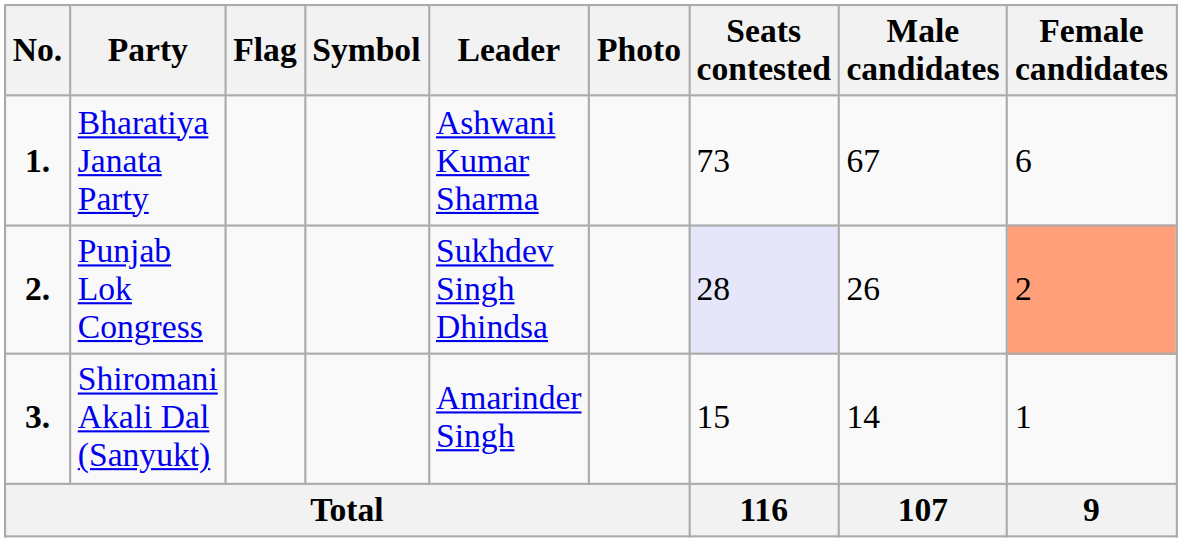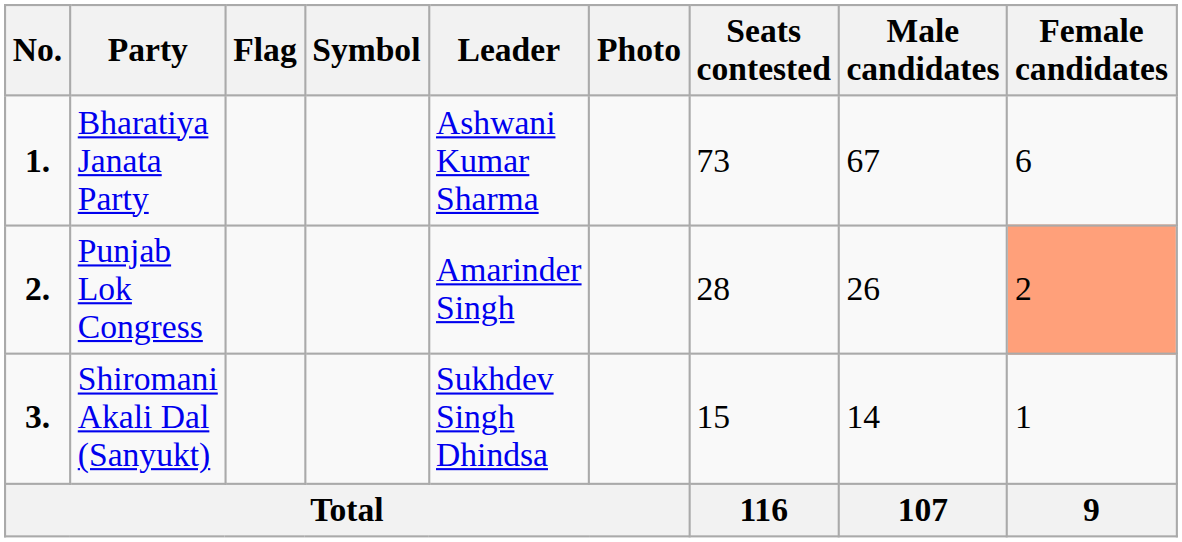(495, 288) Sukhdev Singh Dhindsa -> (509, 288) Amarinder Singh
(713, 288) lavender background -> (713, 288) no background
(509, 417) Amarinder Singh -> (495, 417) Sukhdev Singh Dhindsa
